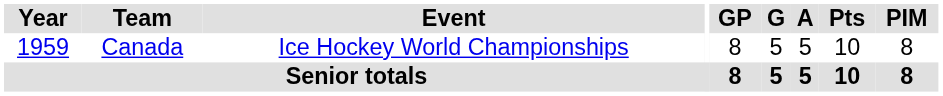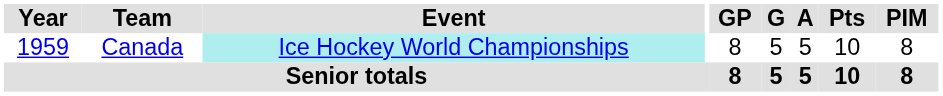(454, 47) no background -> (454, 47) paleturquoise background
